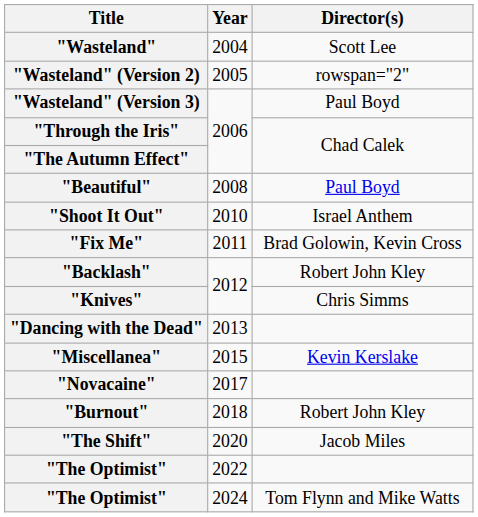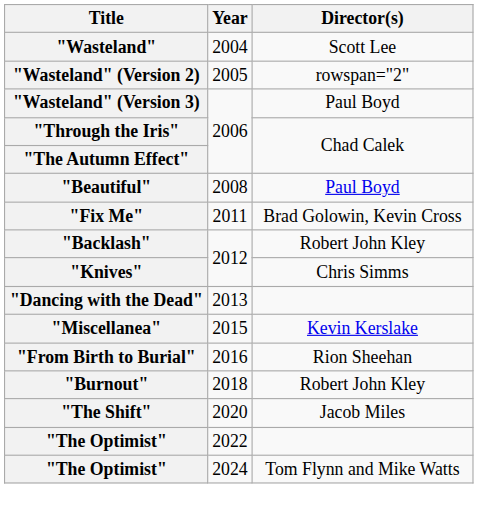- row: (106, 215)
+ row: (106, 356)
- row: (106, 384)
